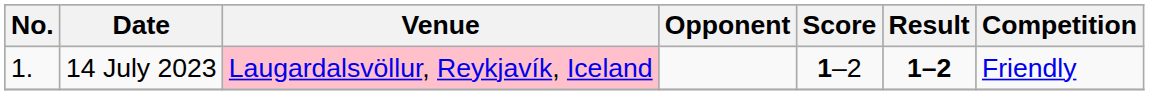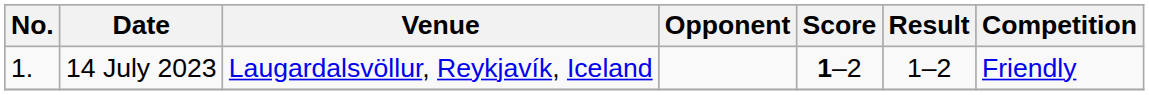(441, 67) pink background -> (441, 67) no background
(929, 67) bold -> (929, 67) normal
